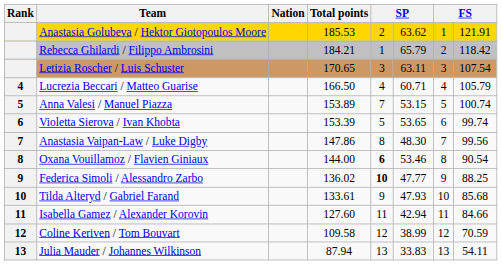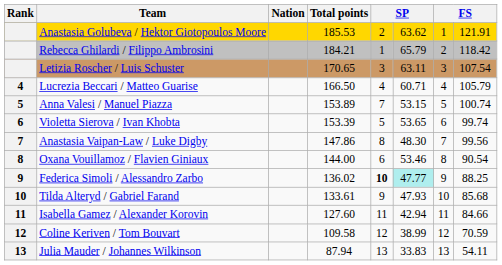(382, 159) bold -> (382, 159) normal
(413, 178) no background -> (413, 178) paleturquoise background
